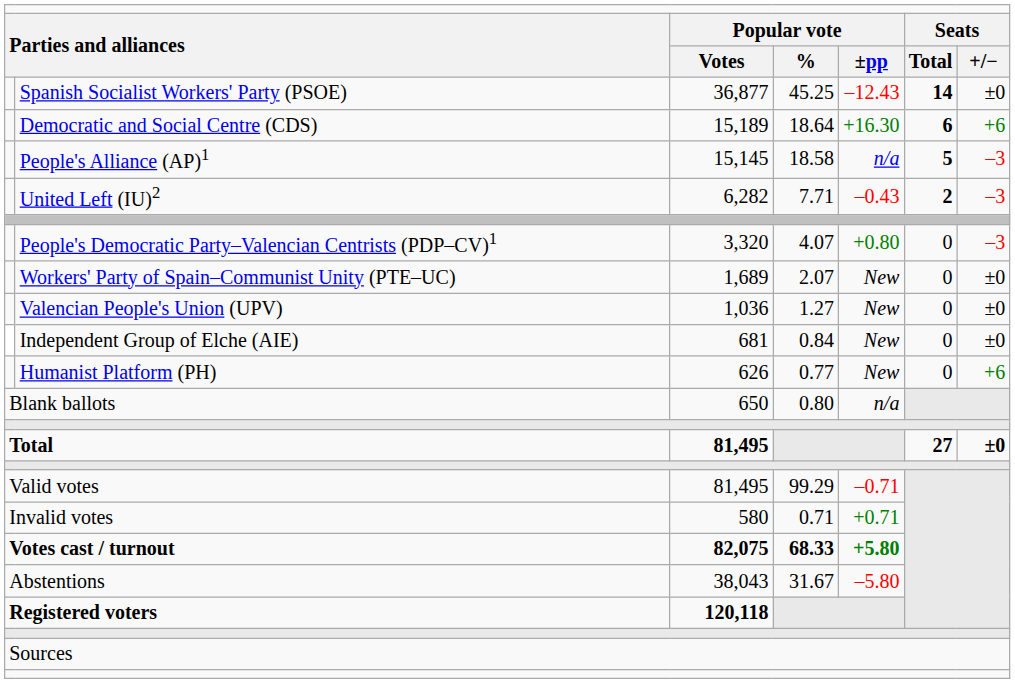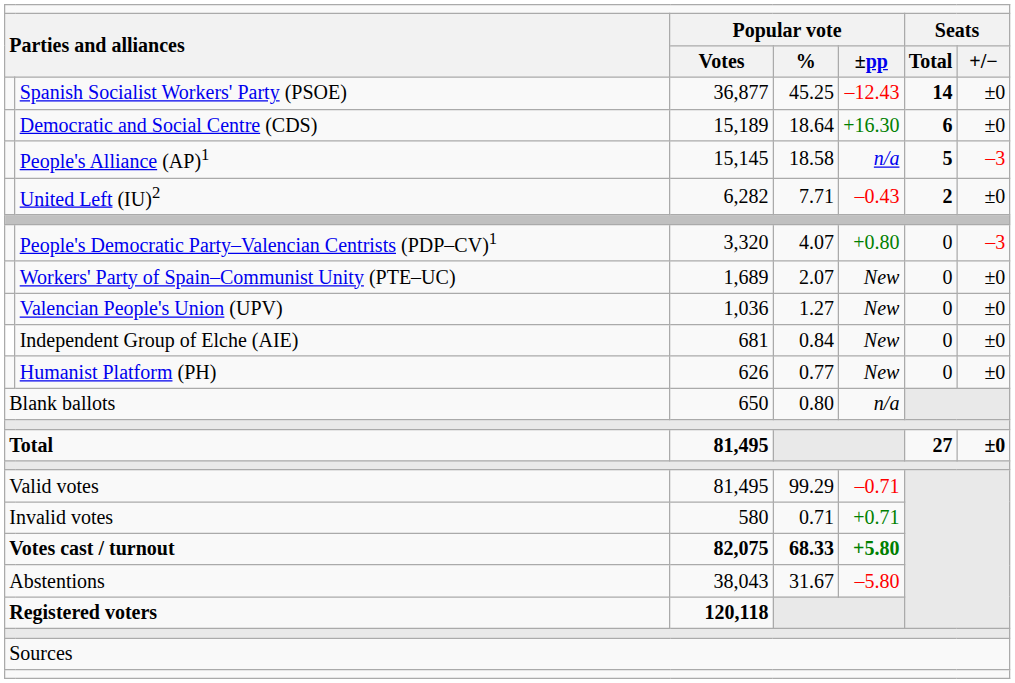(995, 124) +6 -> (995, 124) ±0
(995, 196) –3 -> (995, 196) ±0
(995, 372) +6 -> (995, 372) ±0
